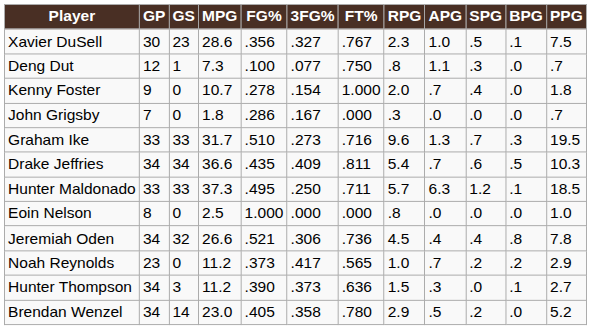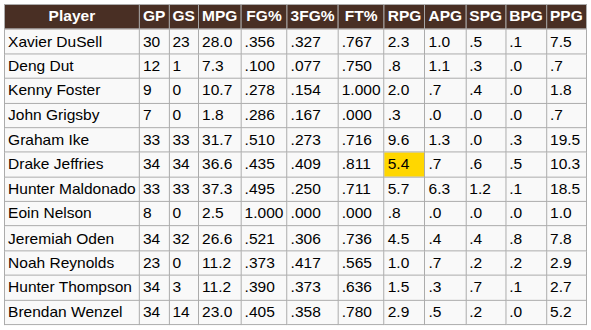(217, 41) 28.6 -> (217, 41) 28.0
(476, 139) .7 -> (476, 139) .0
(399, 164) no background -> (399, 164) gold background
(476, 287) .0 -> (476, 287) .7
